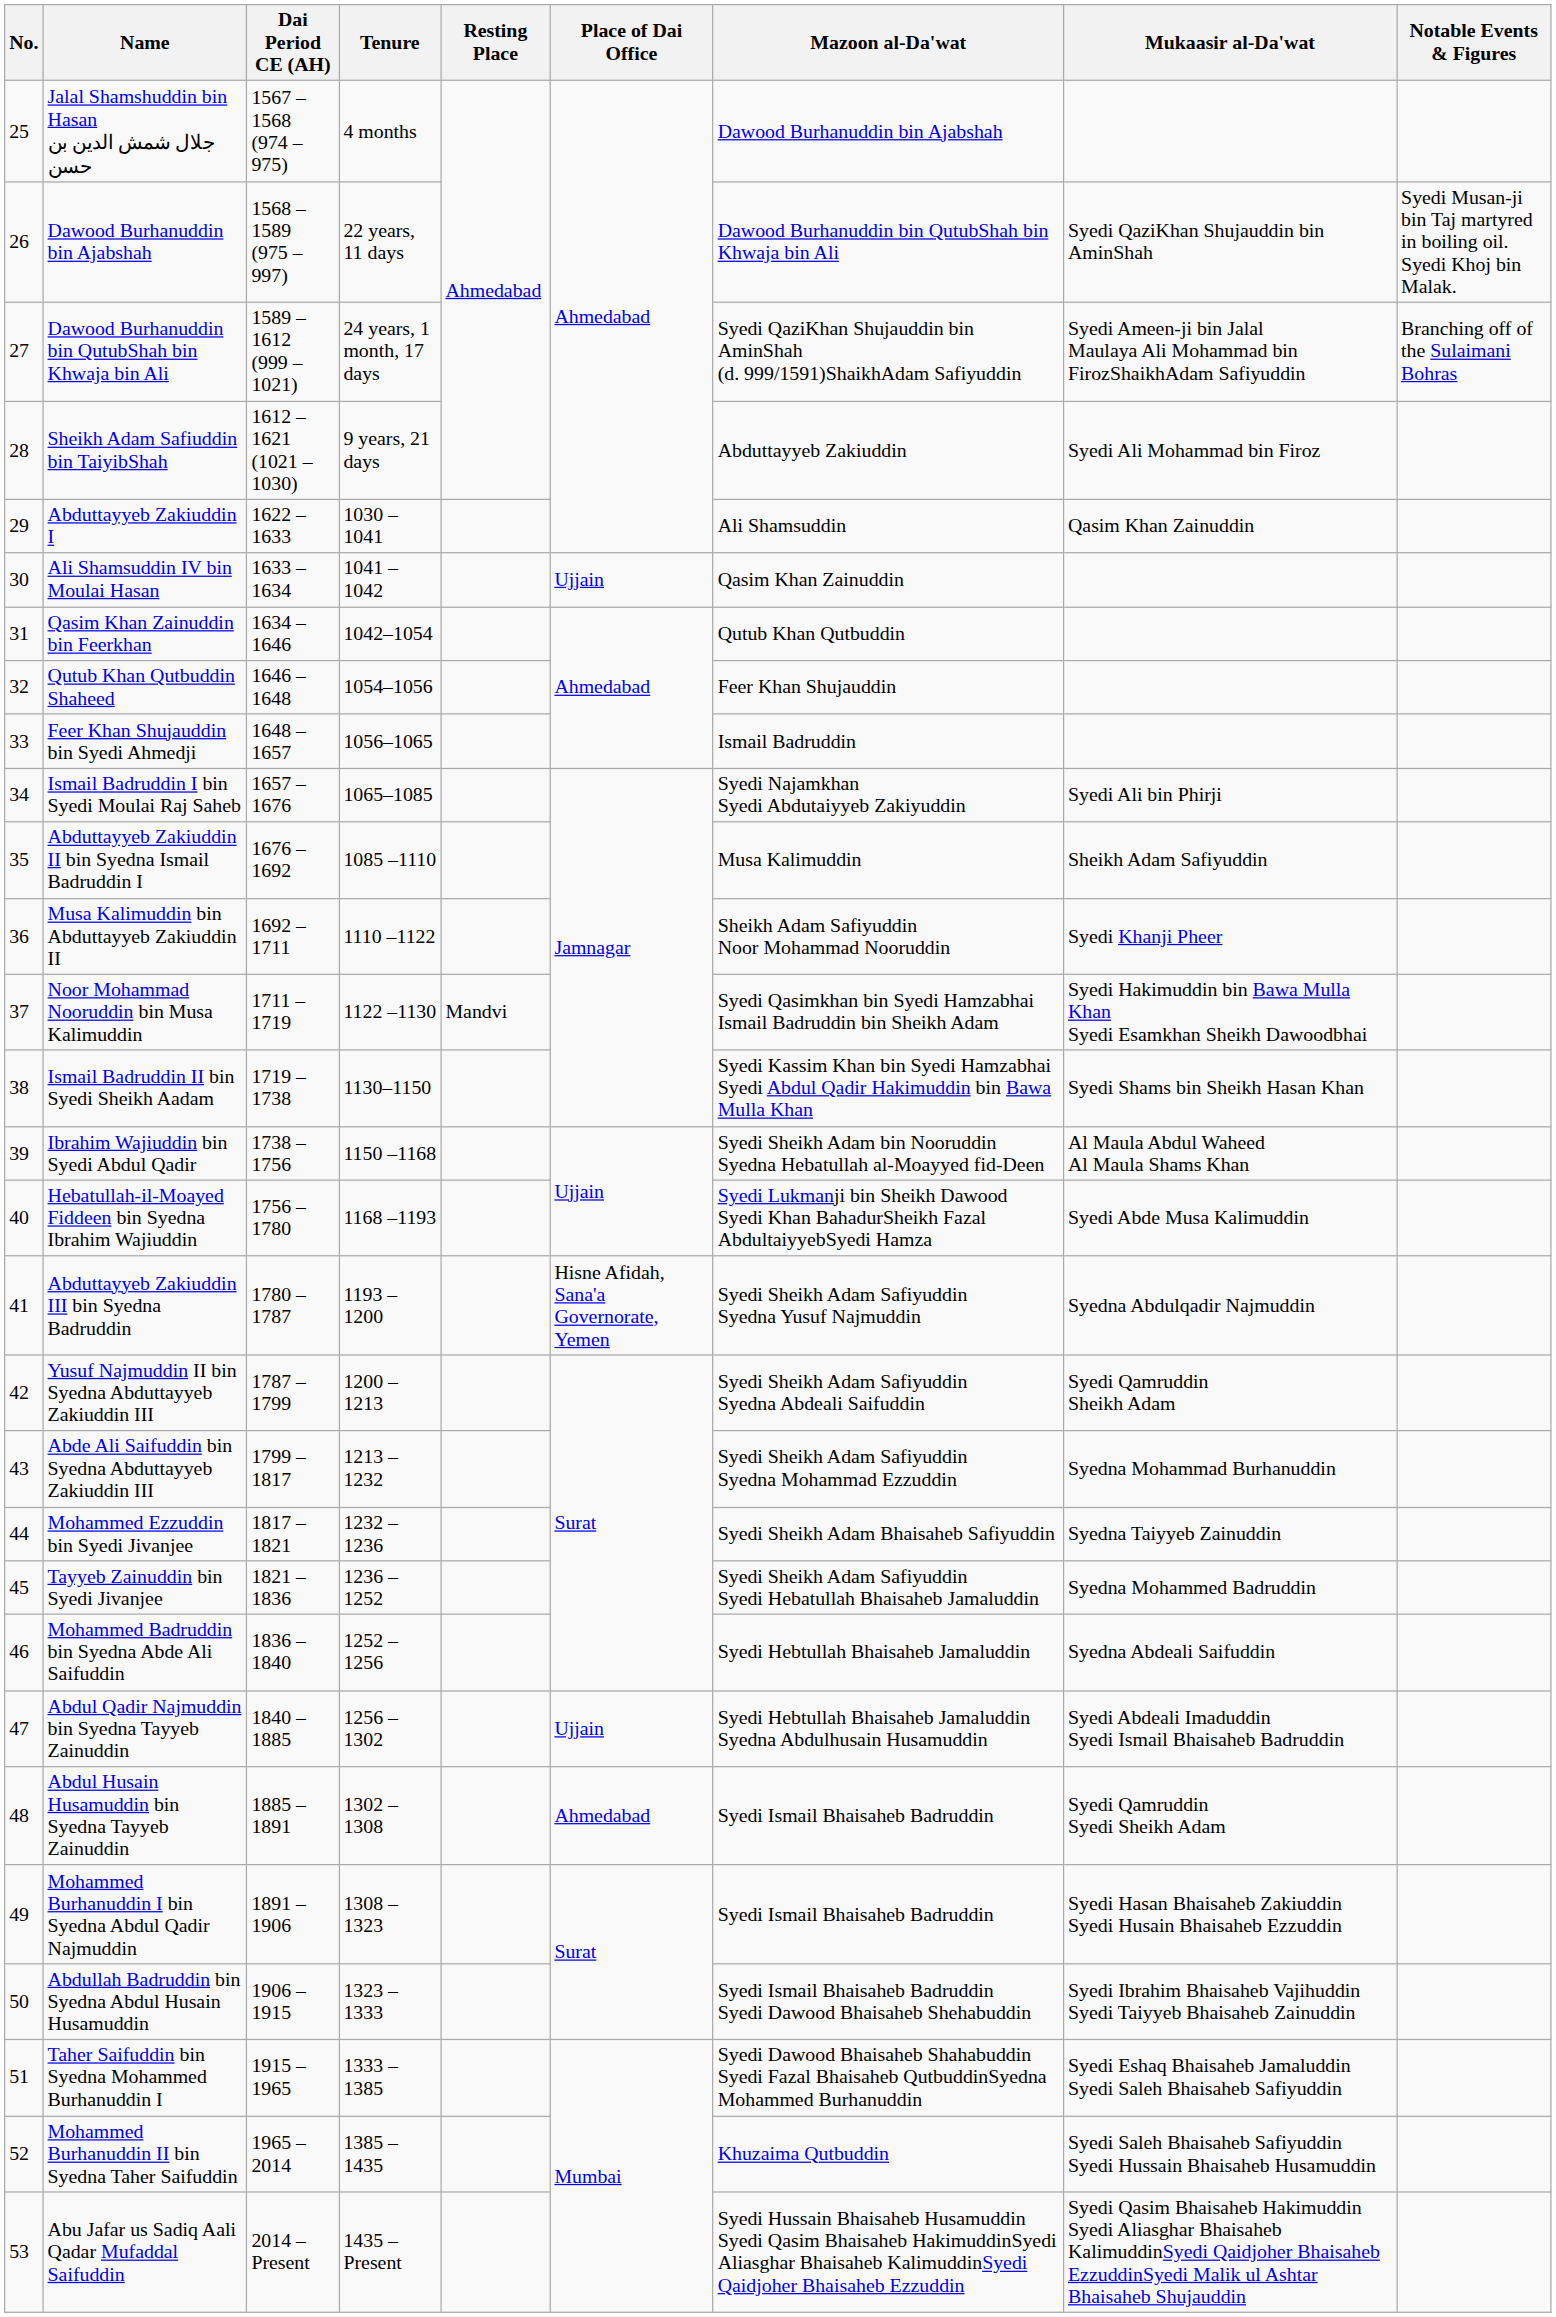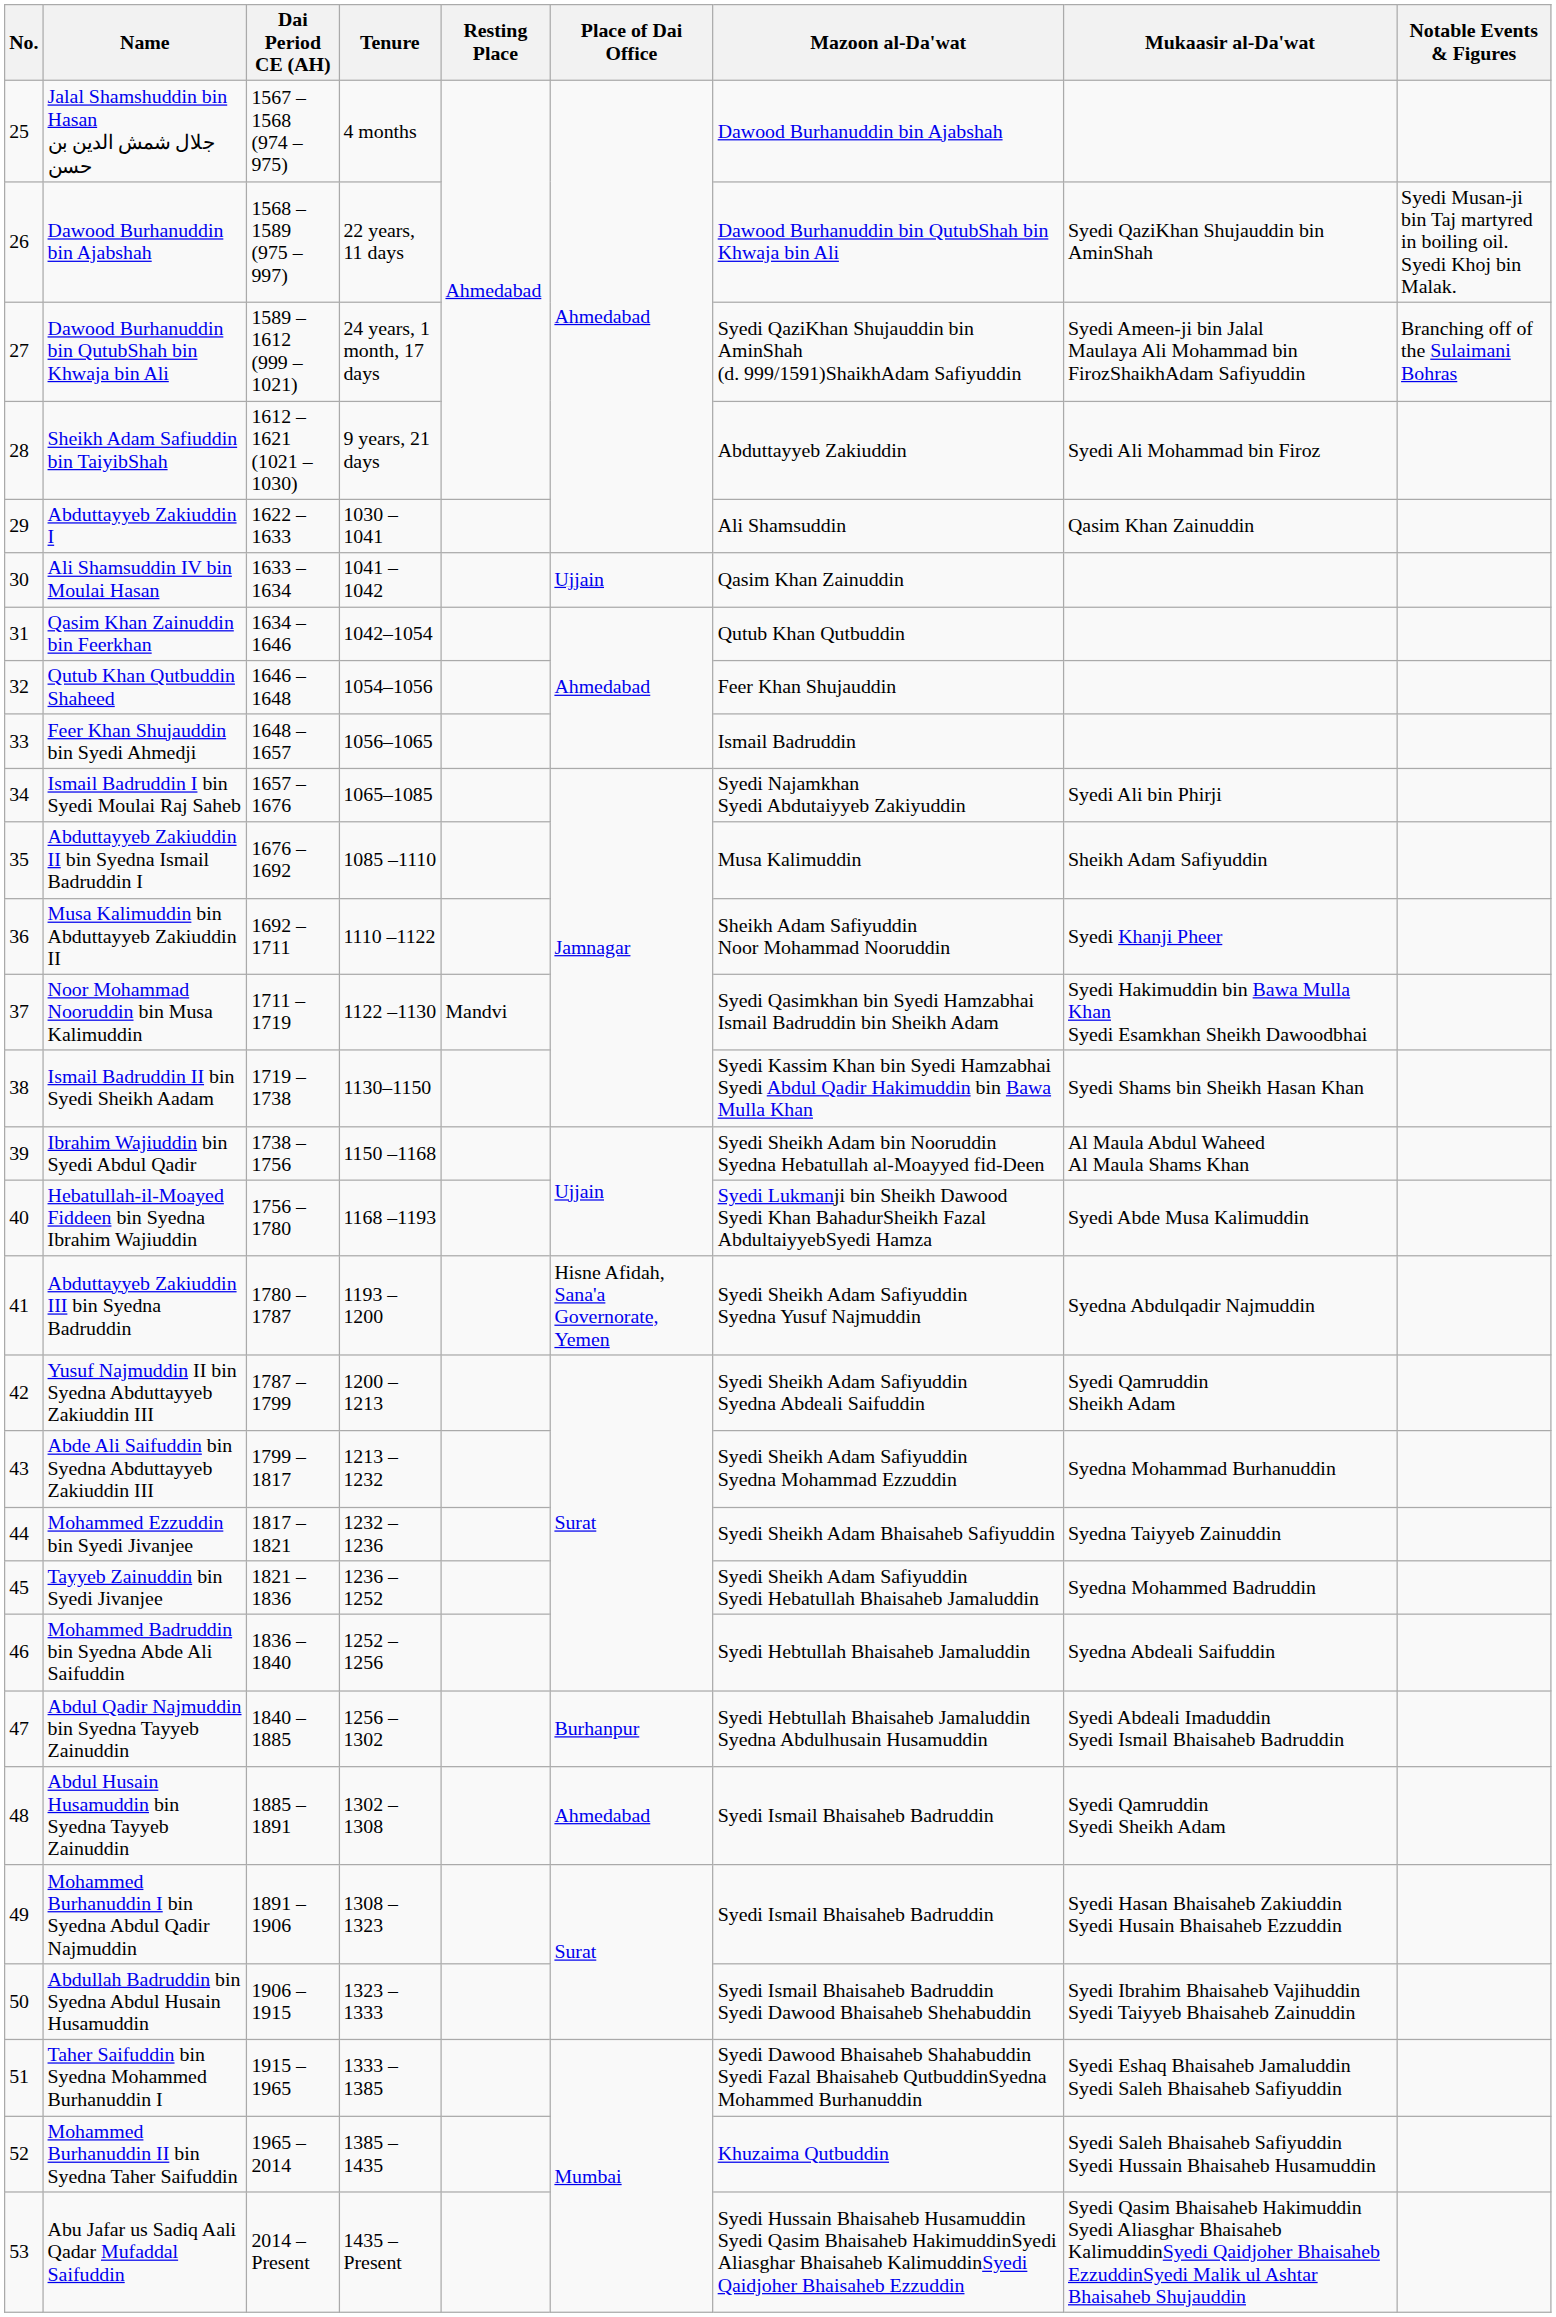(579, 1728) Ujjain -> (597, 1728) Burhanpur
